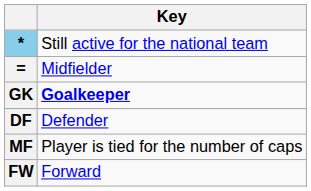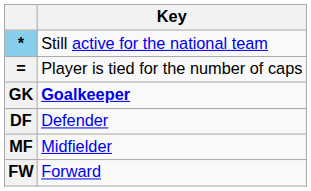(77, 69) Midfielder -> (172, 69) Player is tied for the number of caps
(172, 146) Player is tied for the number of caps -> (77, 146) Midfielder
